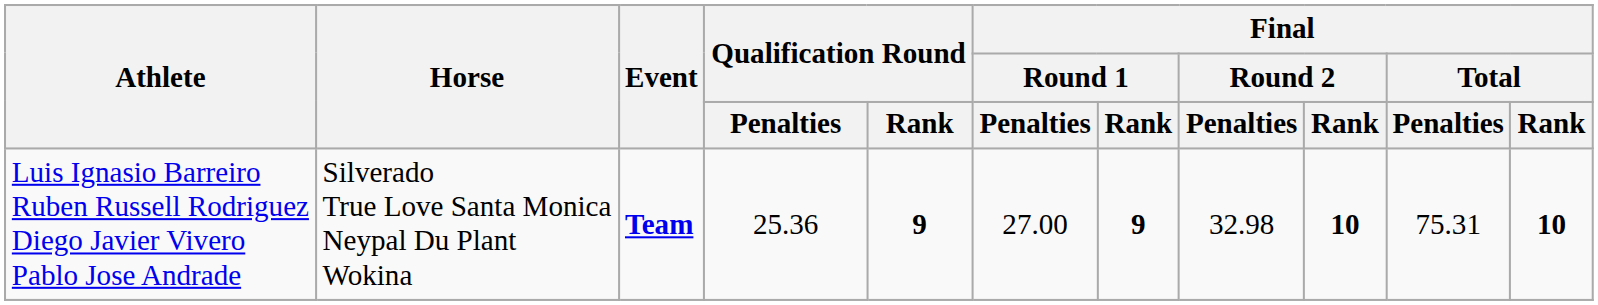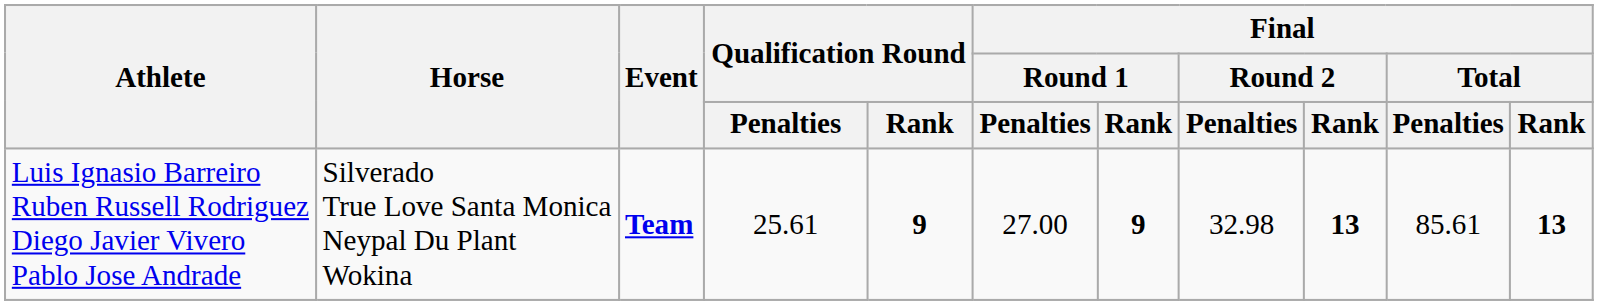(786, 224) 25.36 -> (786, 224) 25.61
(1345, 224) 10 -> (1345, 224) 13
(1448, 224) 75.31 -> (1448, 224) 85.61
(1552, 224) 10 -> (1552, 224) 13
